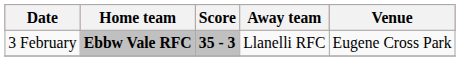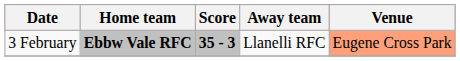(392, 43) no background -> (392, 43) lightsalmon background
